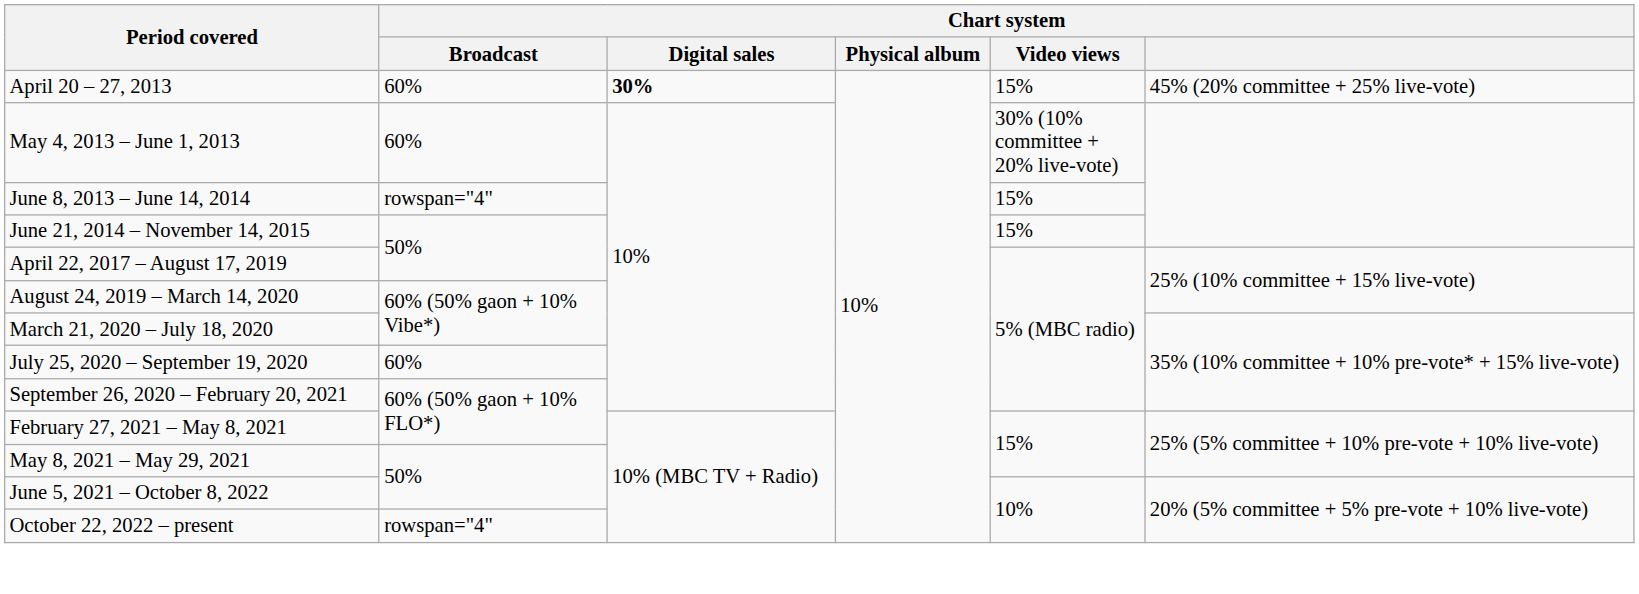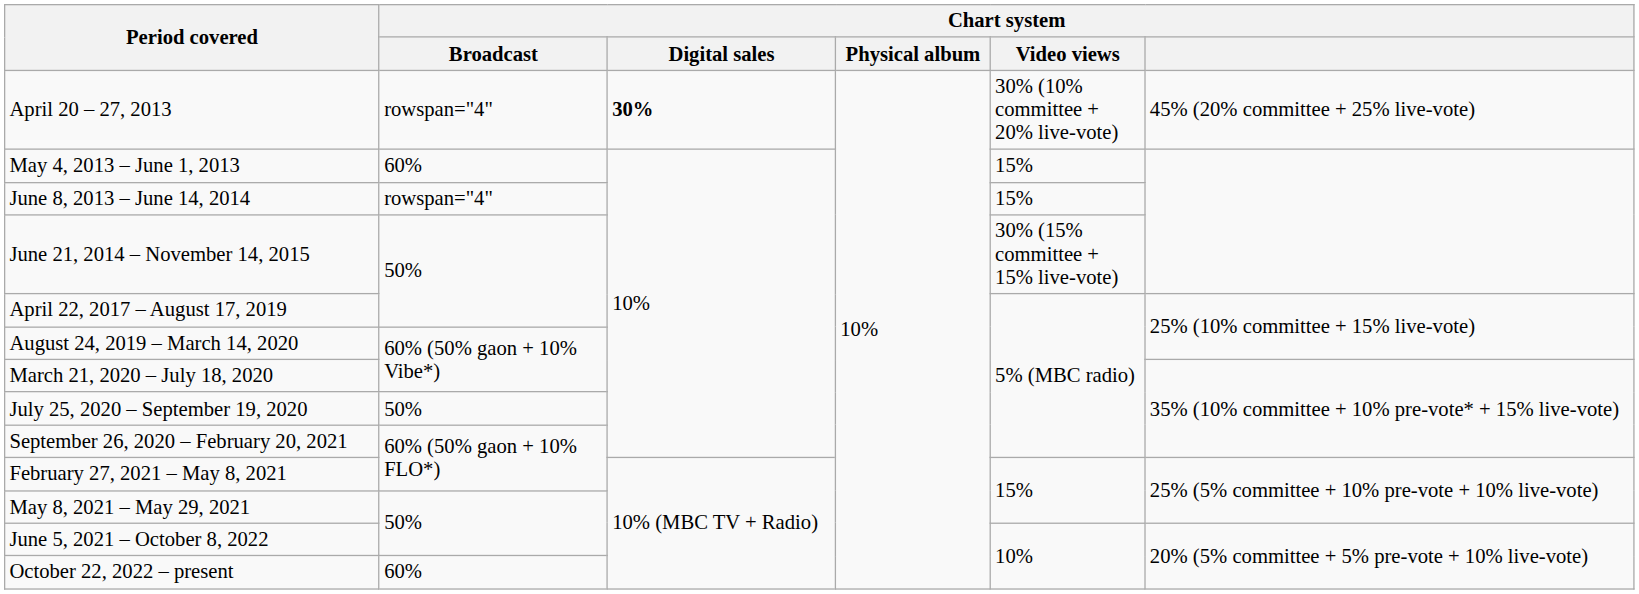(403, 86) 60% -> (438, 109) rowspan="4"
(1014, 86) 15% -> (1057, 109) 30% (10% committee + 20% live-vote)
(1057, 142) 30% (10% committee + 20% live-vote) -> (1014, 165) 15%
(1014, 230) 15% -> (1057, 254) 30% (15% committee + 15% live-vote)
(403, 361) 60% -> (403, 408) 50%
(438, 525) rowspan="4" -> (403, 572) 60%
